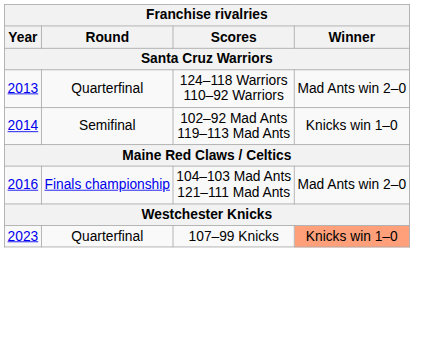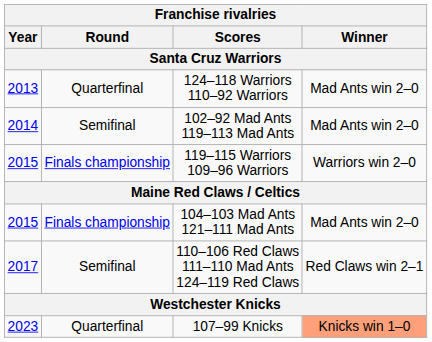(352, 125) Knicks win 1–0 -> (364, 125) Mad Ants win 2–0
+ row: (238, 163)
(23, 185) 2016 -> (23, 222) 2015
+ row: (238, 267)
